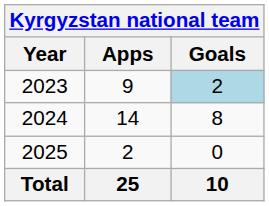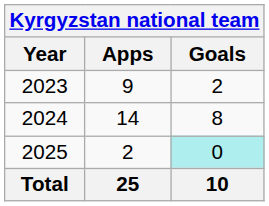(217, 86) lightblue background -> (217, 86) no background
(217, 151) no background -> (217, 151) paleturquoise background
